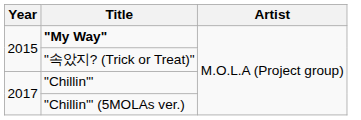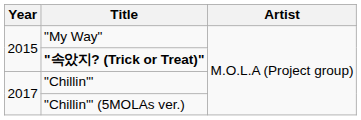(76, 36) bold -> (73, 36) normal
(119, 59) normal -> (124, 59) bold
